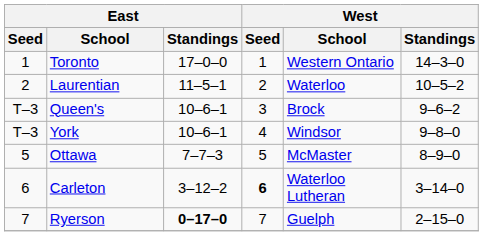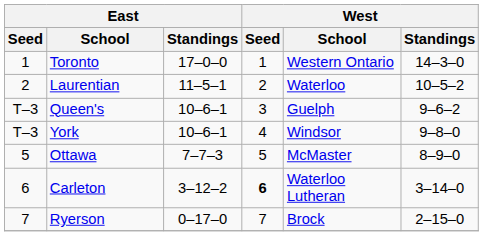(306, 109) Brock -> (311, 109) Guelph
(203, 219) bold -> (203, 219) normal
(311, 219) Guelph -> (306, 219) Brock
